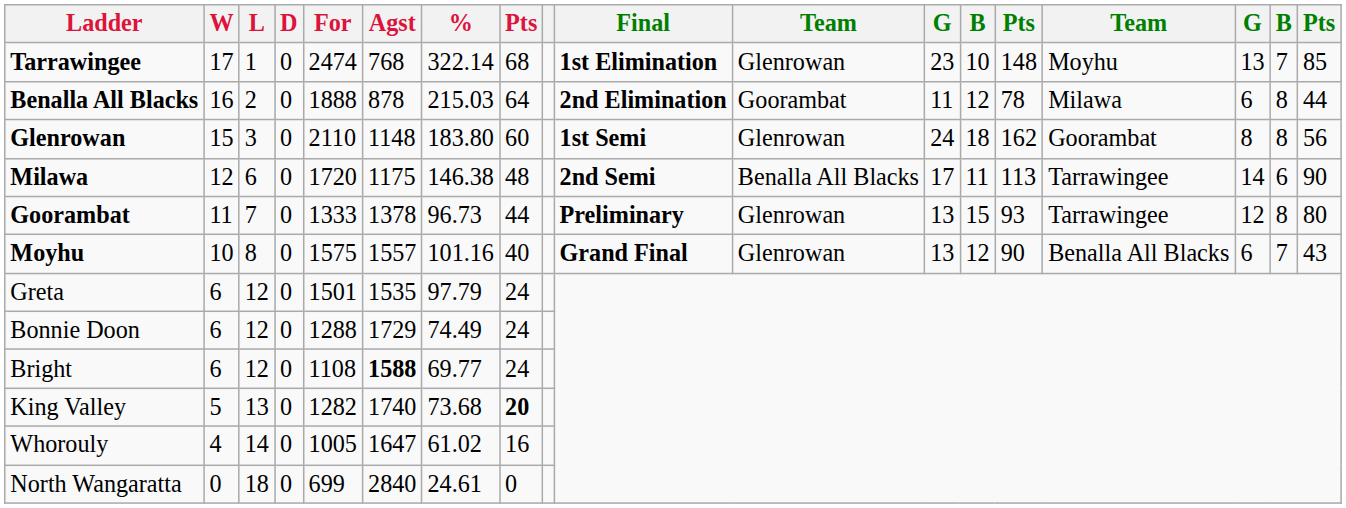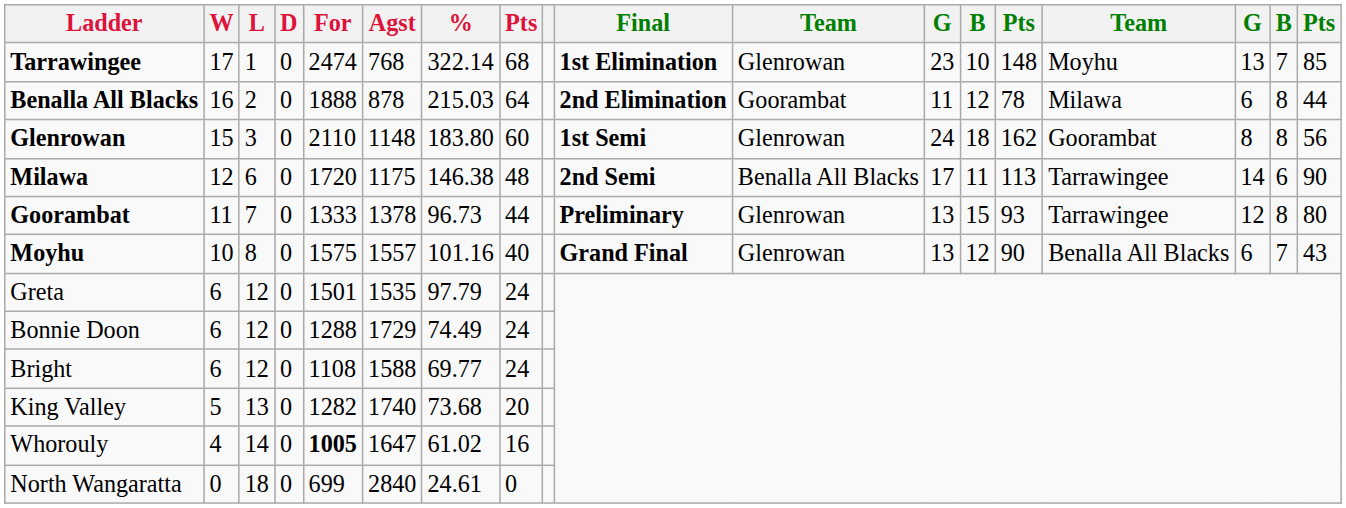(392, 368) bold -> (392, 368) normal
(517, 406) bold -> (517, 406) normal
(333, 445) normal -> (333, 445) bold
